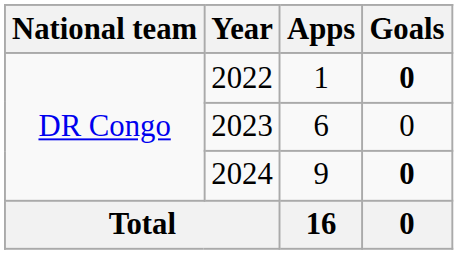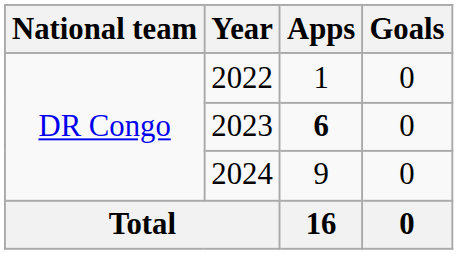(407, 77) bold -> (407, 77) normal
(321, 126) normal -> (321, 126) bold
(407, 175) bold -> (407, 175) normal
